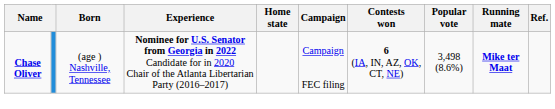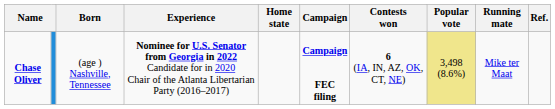(323, 68) normal -> (325, 73) bold
(449, 62) no background -> (451, 68) khaki background
(501, 62) bold -> (502, 68) normal
